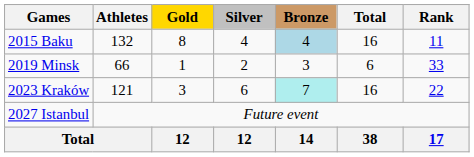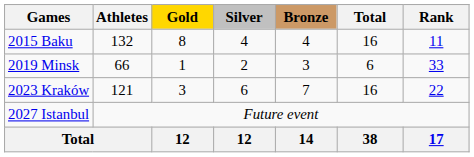(306, 41) lightblue background -> (306, 41) no background
(306, 90) paleturquoise background -> (306, 90) no background
